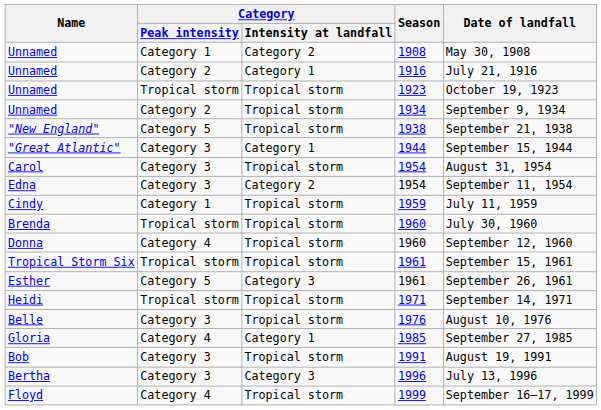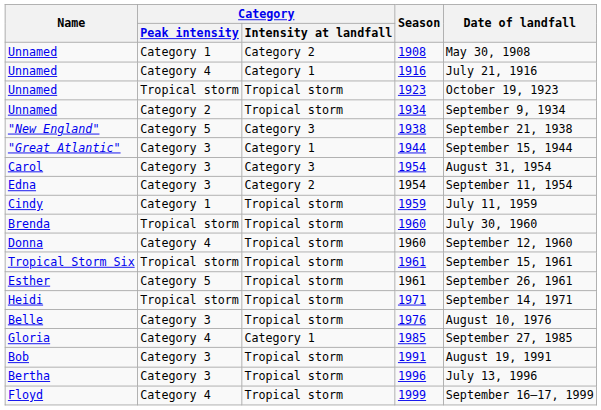(175, 71) Category 2 -> (175, 71) Category 4
(294, 128) Tropical storm -> (280, 128) Category 3
(294, 167) Tropical storm -> (280, 167) Category 3
(280, 281) Category 3 -> (294, 281) Tropical storm
(280, 376) Category 3 -> (294, 376) Tropical storm
